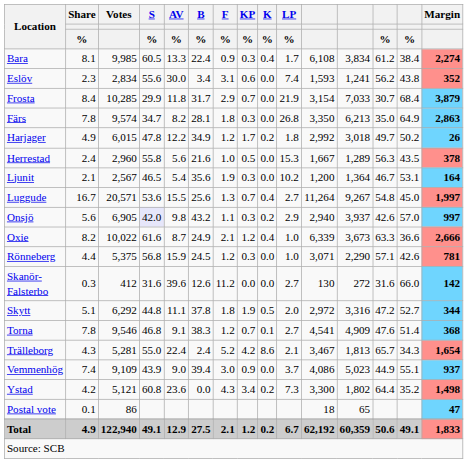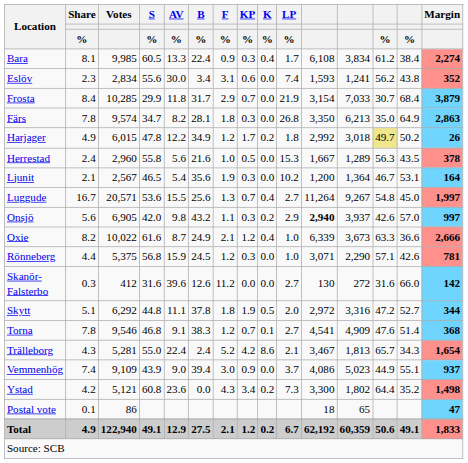(385, 138) no background -> (385, 138) khaki background
(152, 217) lavender background -> (152, 217) no background
(322, 217) normal -> (322, 217) bold
